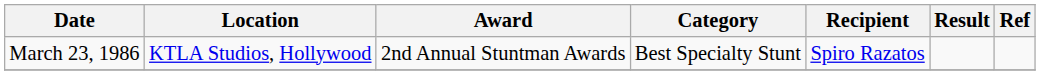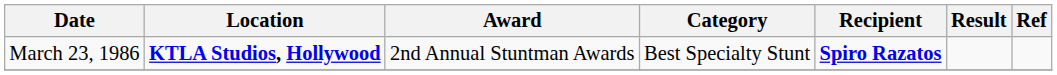(260, 53) normal -> (265, 53) bold
(868, 53) normal -> (881, 53) bold
